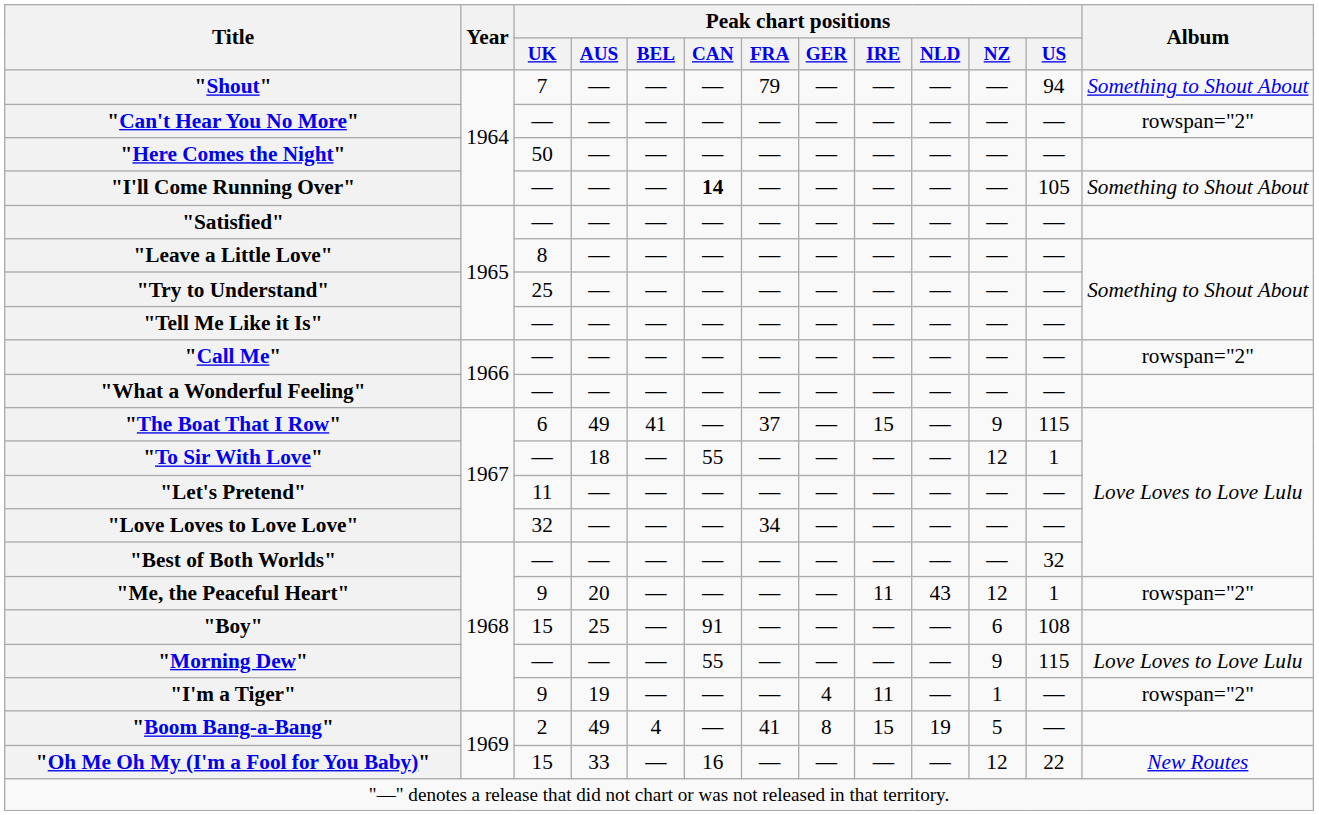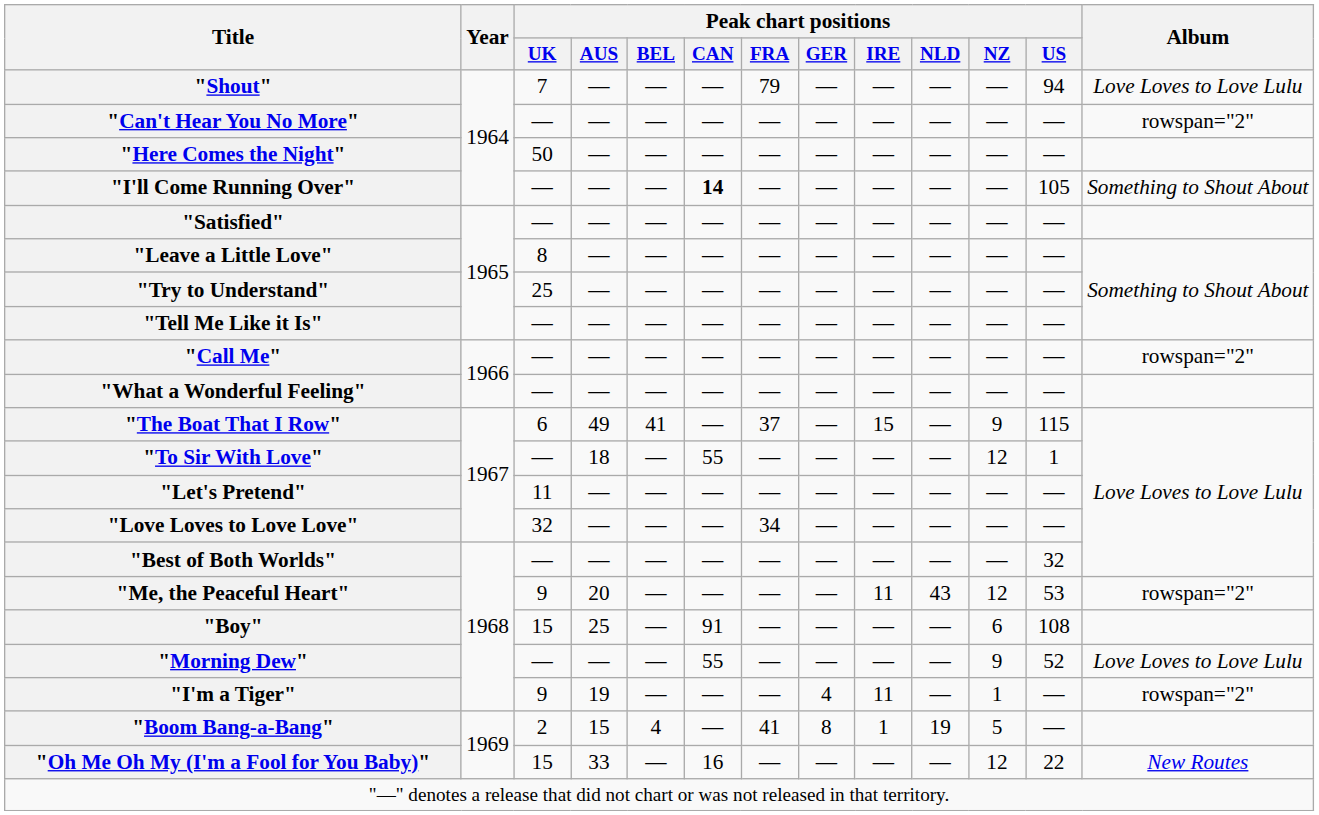(1198, 86) Something to Shout About -> (1198, 86) Love Loves to Love Lulu
(1054, 592) 1 -> (1054, 592) 53
(1054, 660) 115 -> (1054, 660) 52
(599, 727) 49 -> (599, 727) 15
(883, 727) 15 -> (883, 727) 1
